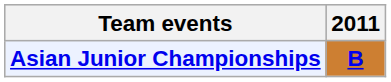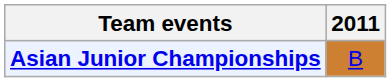(356, 58) bold -> (356, 58) normal
